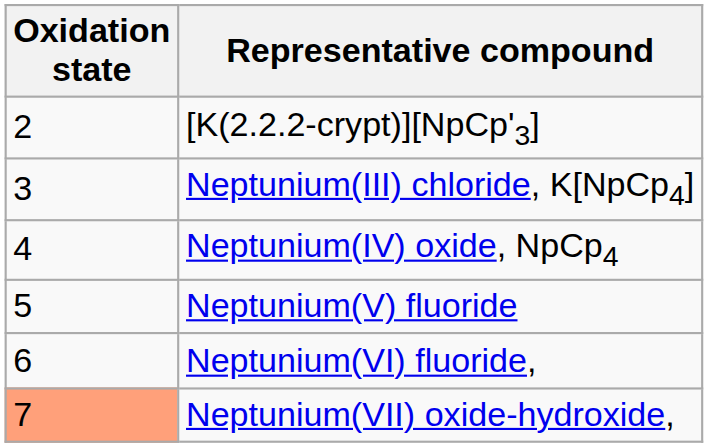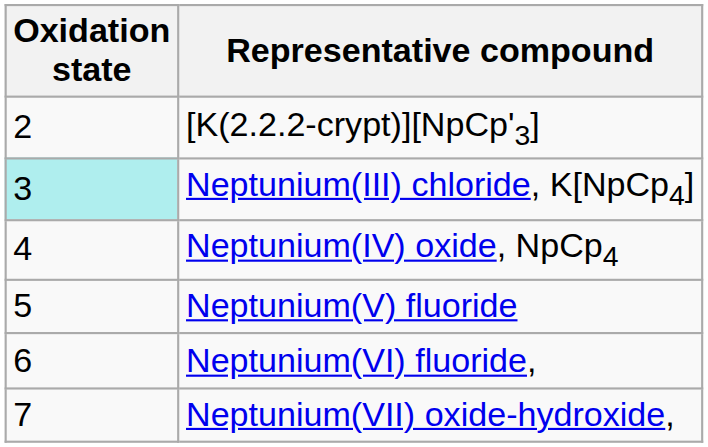(23, 188) no background -> (23, 188) paleturquoise background
(23, 414) lightsalmon background -> (23, 414) no background
